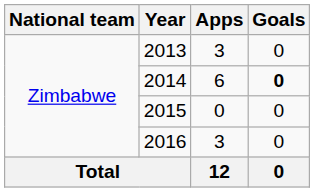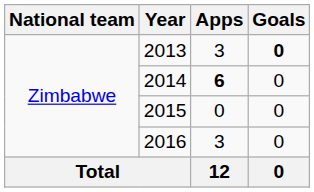(279, 50) normal -> (279, 50) bold
(219, 80) normal -> (219, 80) bold
(279, 80) bold -> (279, 80) normal
